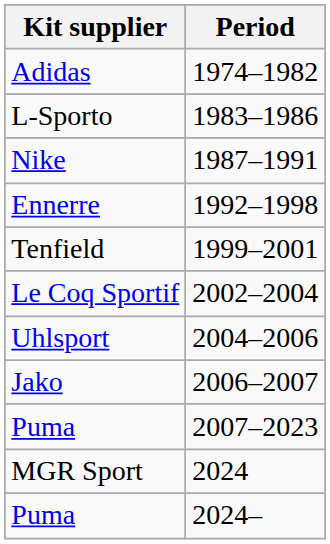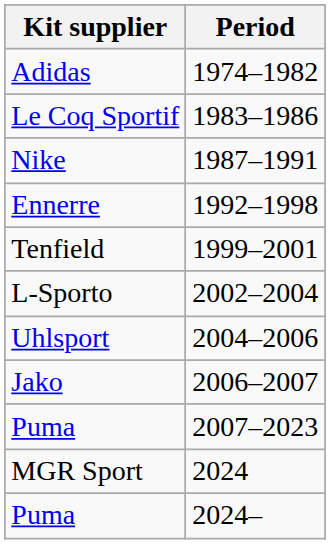(62, 115) L-Sporto -> (95, 115) Le Coq Sportif
(95, 293) Le Coq Sportif -> (62, 293) L-Sporto
